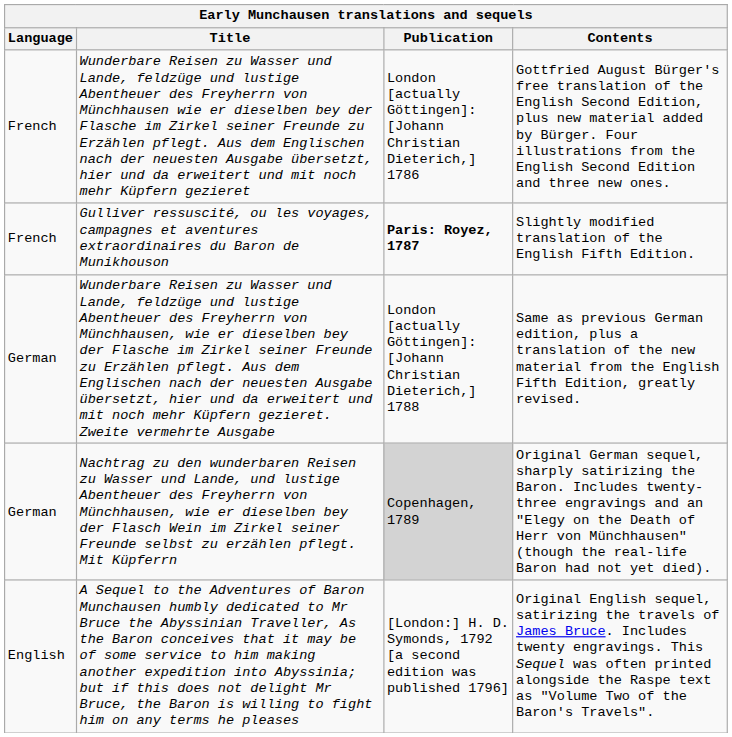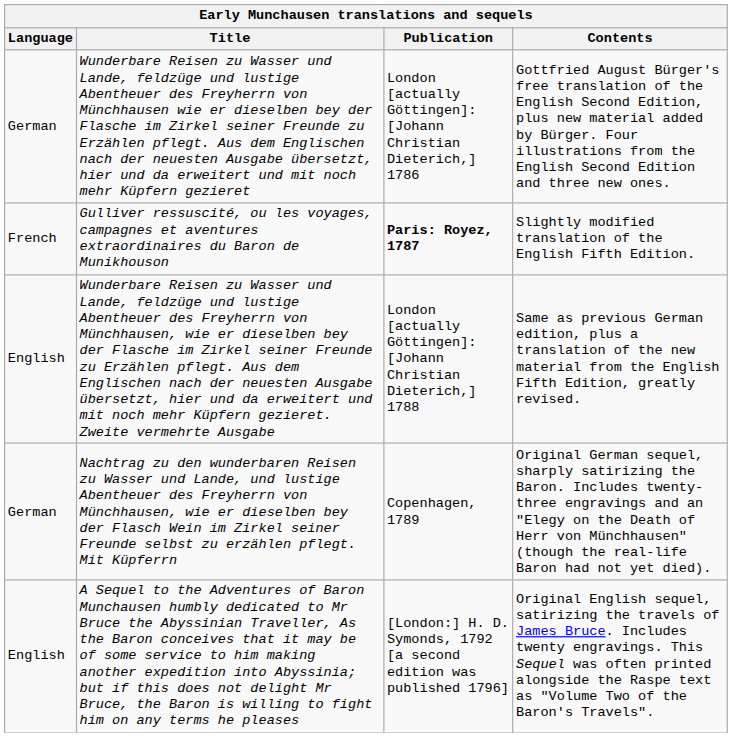(32, 126) French -> (32, 126) German
(32, 359) German -> (36, 359) English
(432, 511) lightgrey background -> (432, 511) no background
